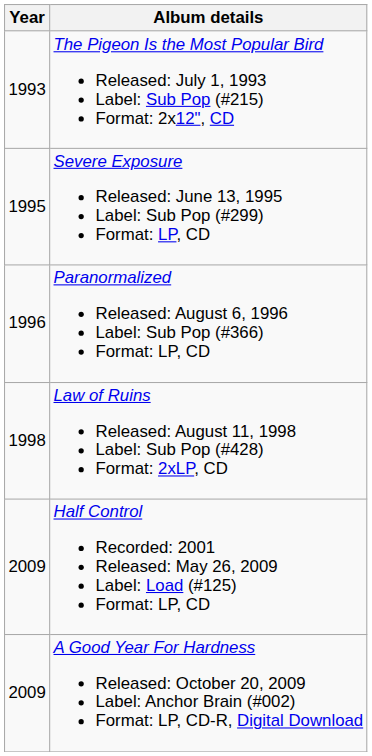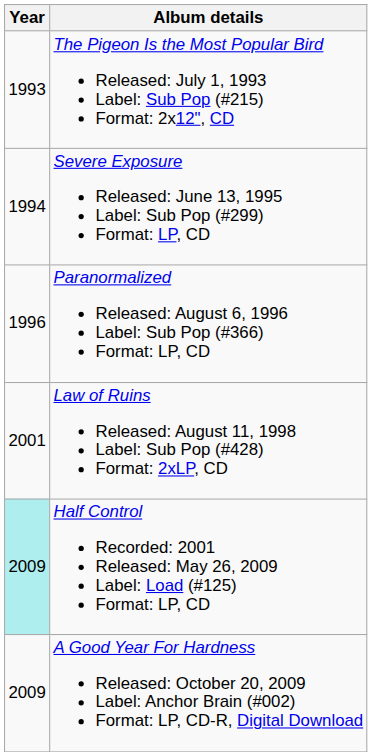(27, 206) 1995 -> (27, 206) 1994
(27, 440) 1998 -> (27, 440) 2001
(27, 566) no background -> (27, 566) paleturquoise background
